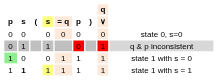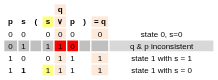columns swapped: (103, 22) <-> (63, 22)
(11, 58) lightgreen background -> (11, 58) no background
(162, 58) state 1 with s = 0 -> (162, 58) state 1 with s = 1
(162, 70) state 1 with s = 1 -> (162, 70) state 1 with s = 0
